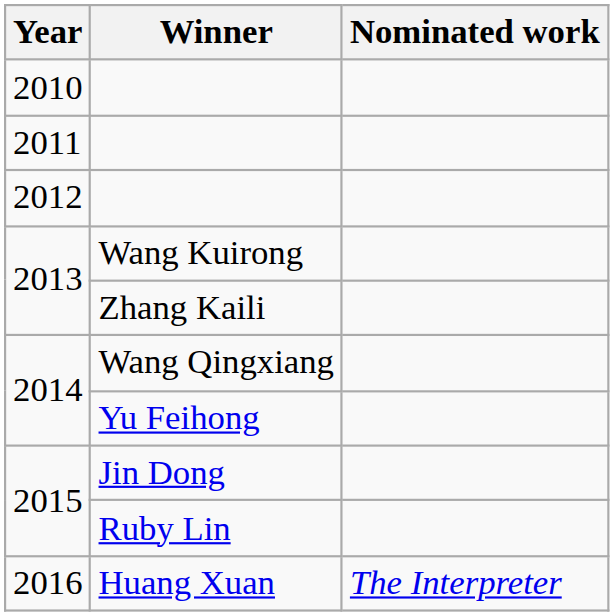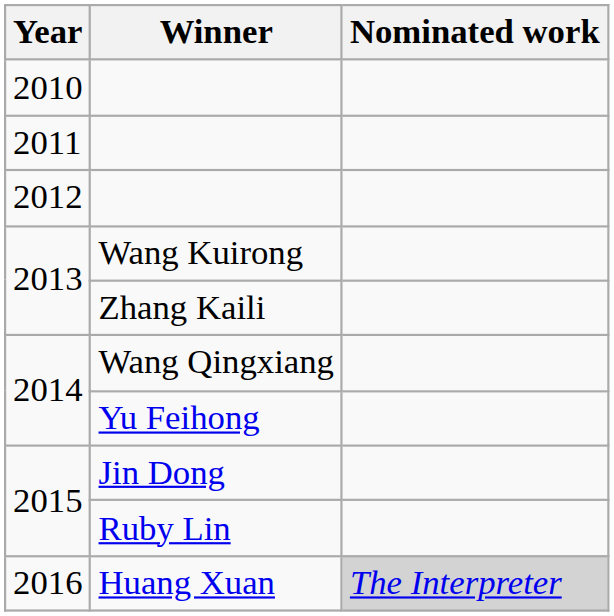(456, 582) no background -> (456, 582) lightgrey background
